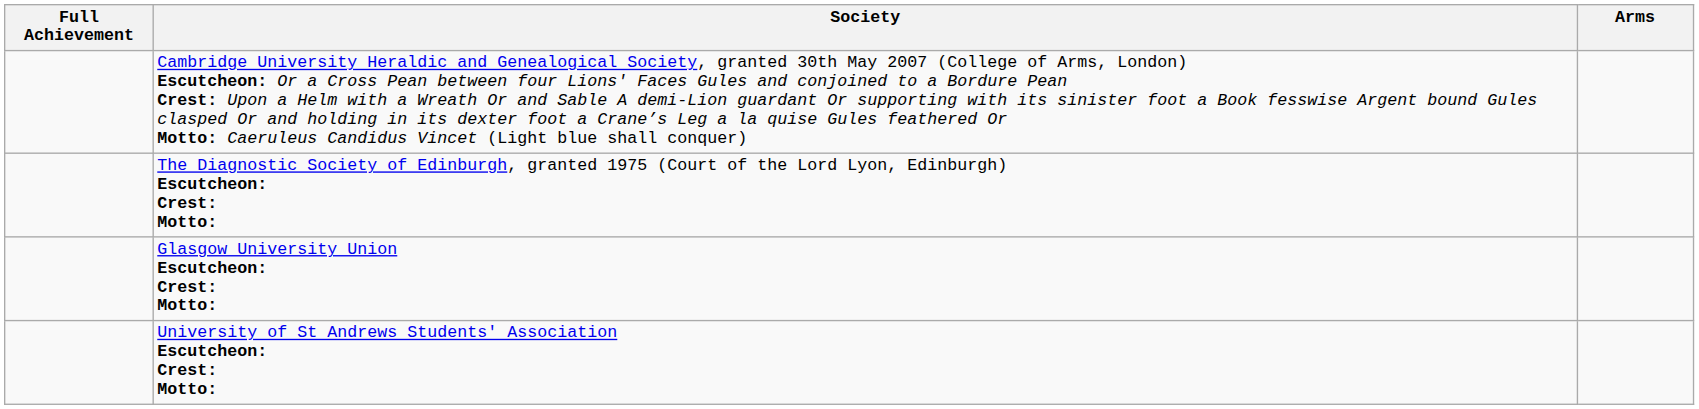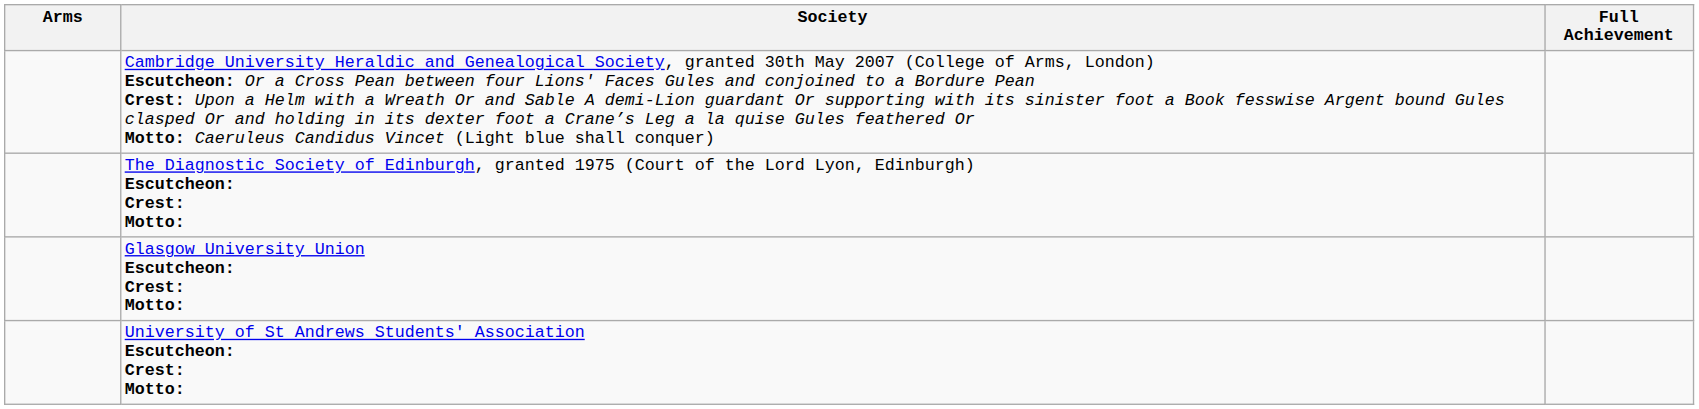columns swapped: (1635, 18) <-> (79, 28)
